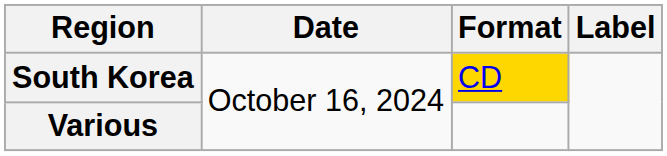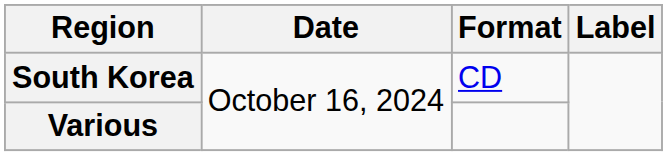(480, 77) gold background -> (480, 77) no background
